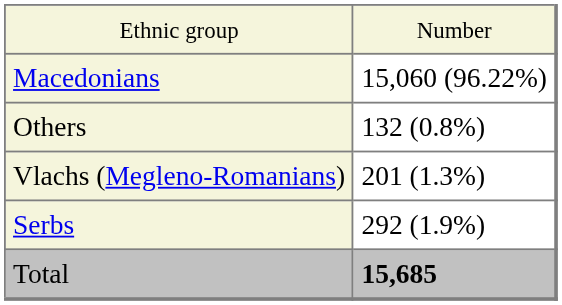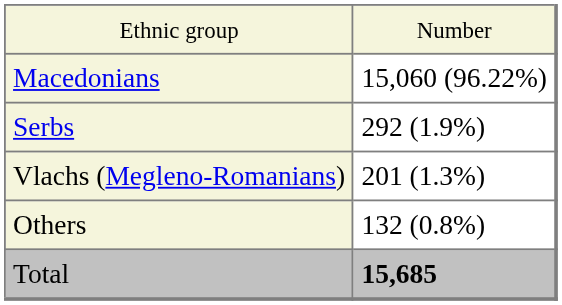rows swapped: (44, 224) <-> (50, 126)
